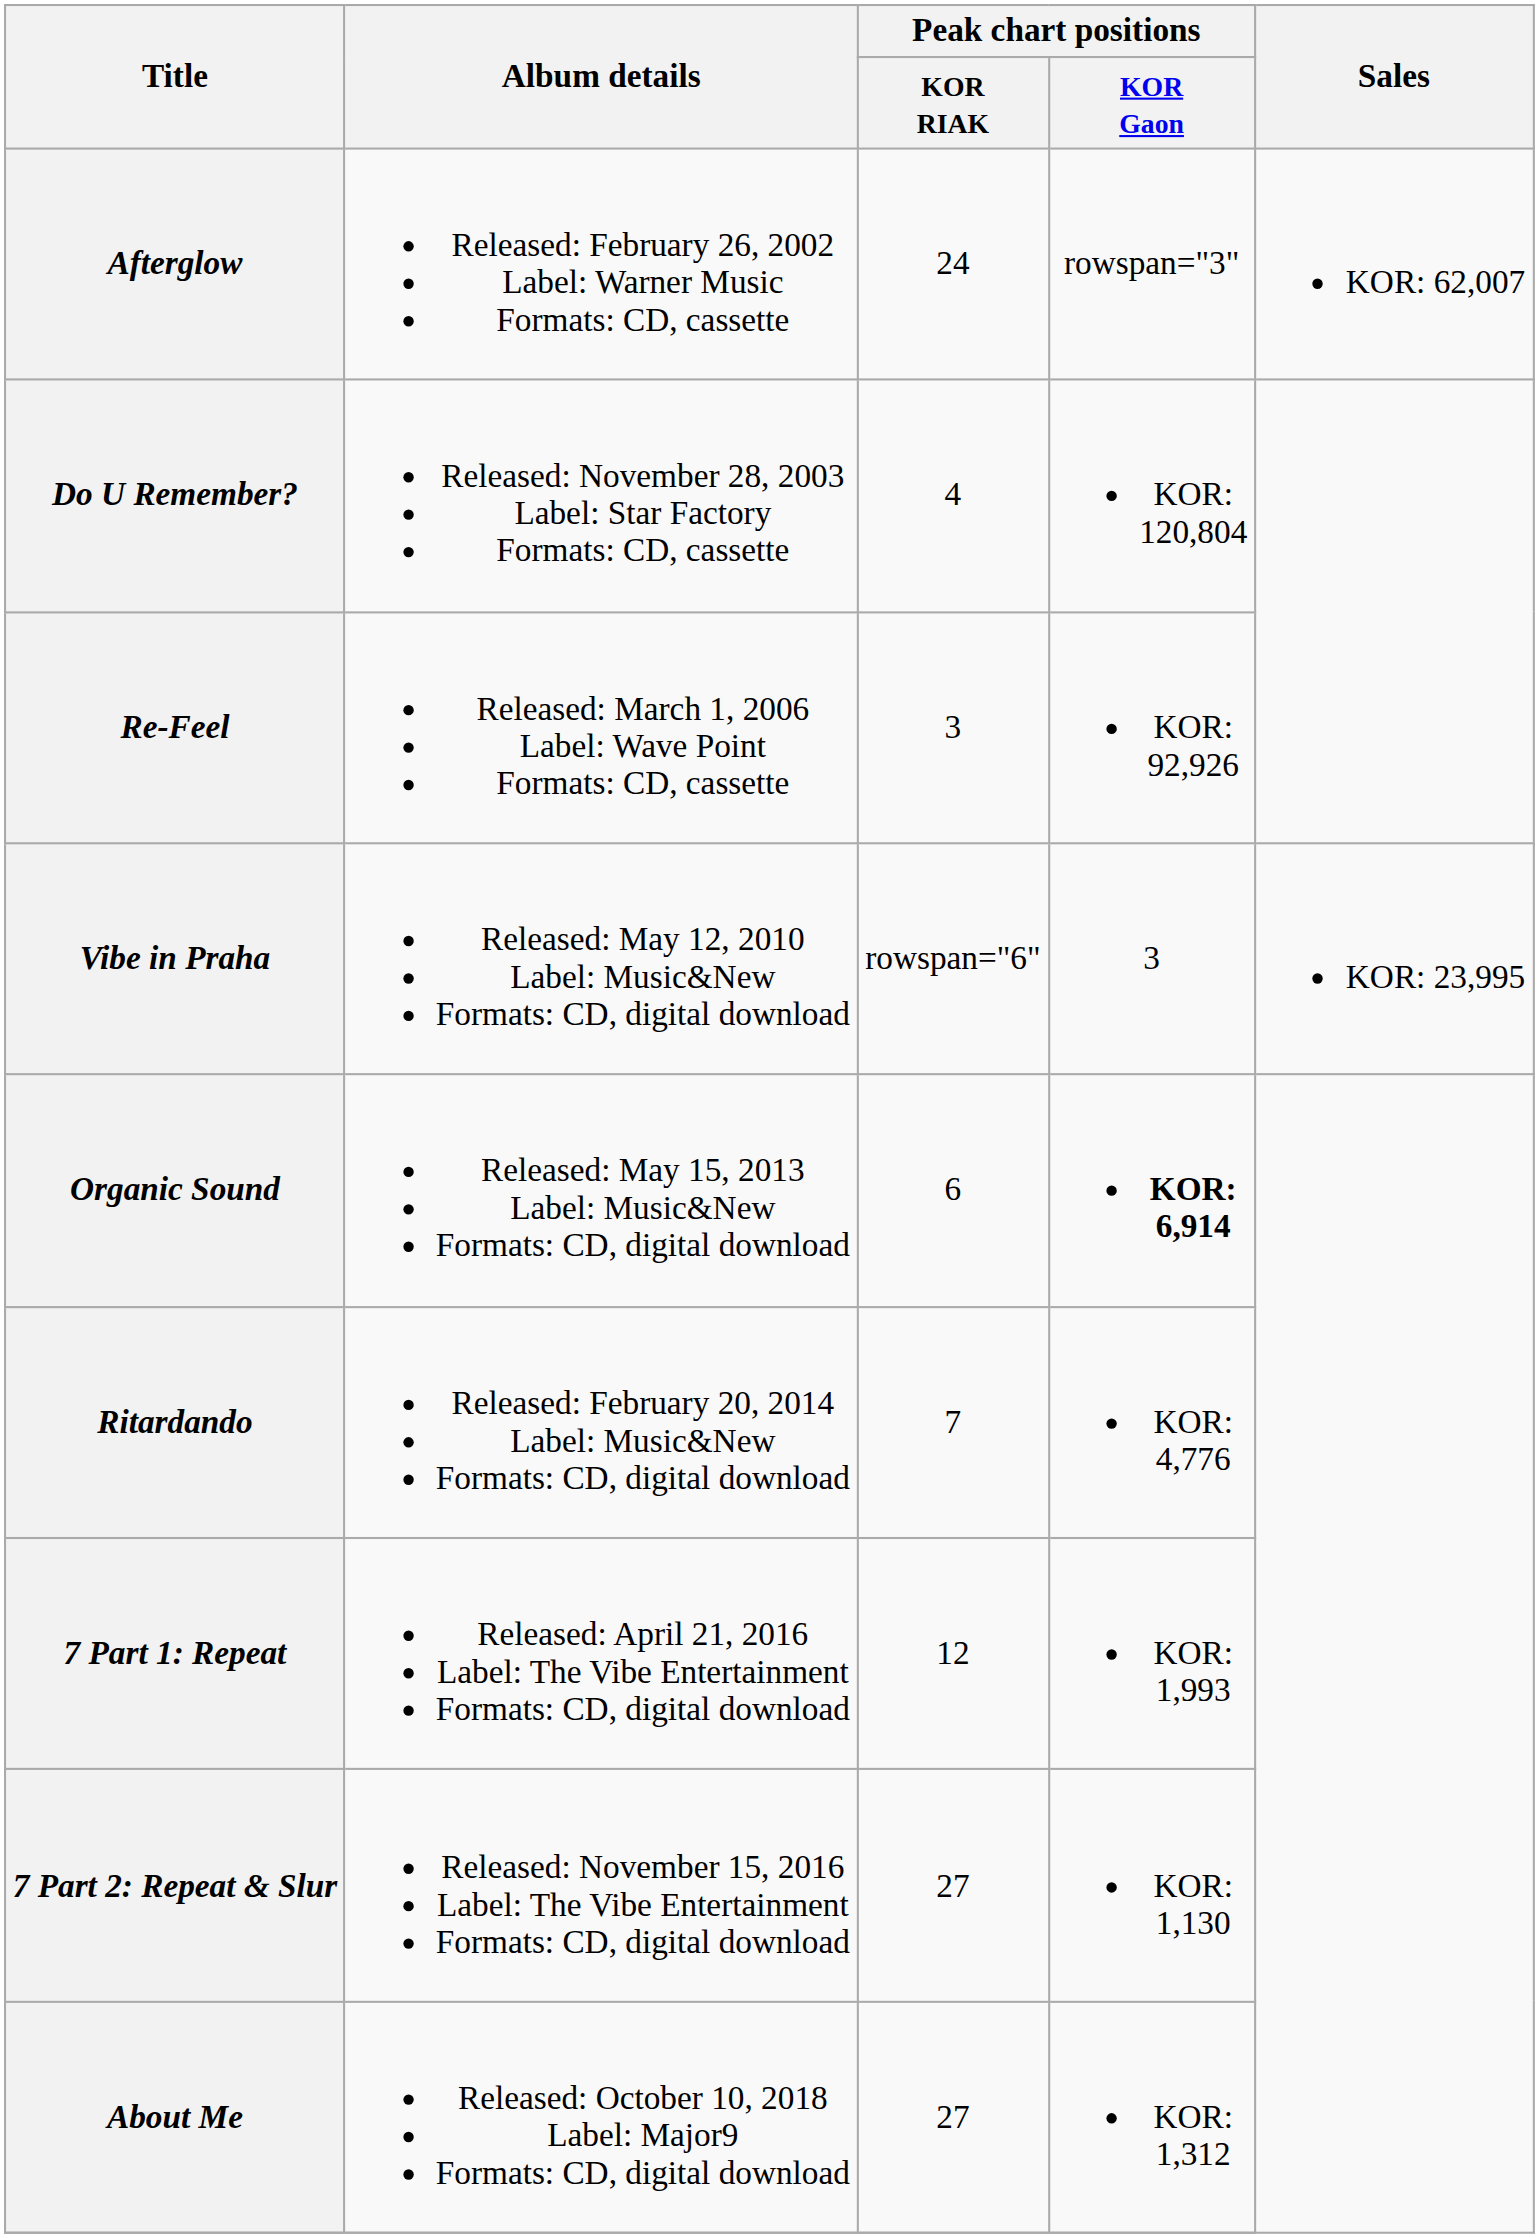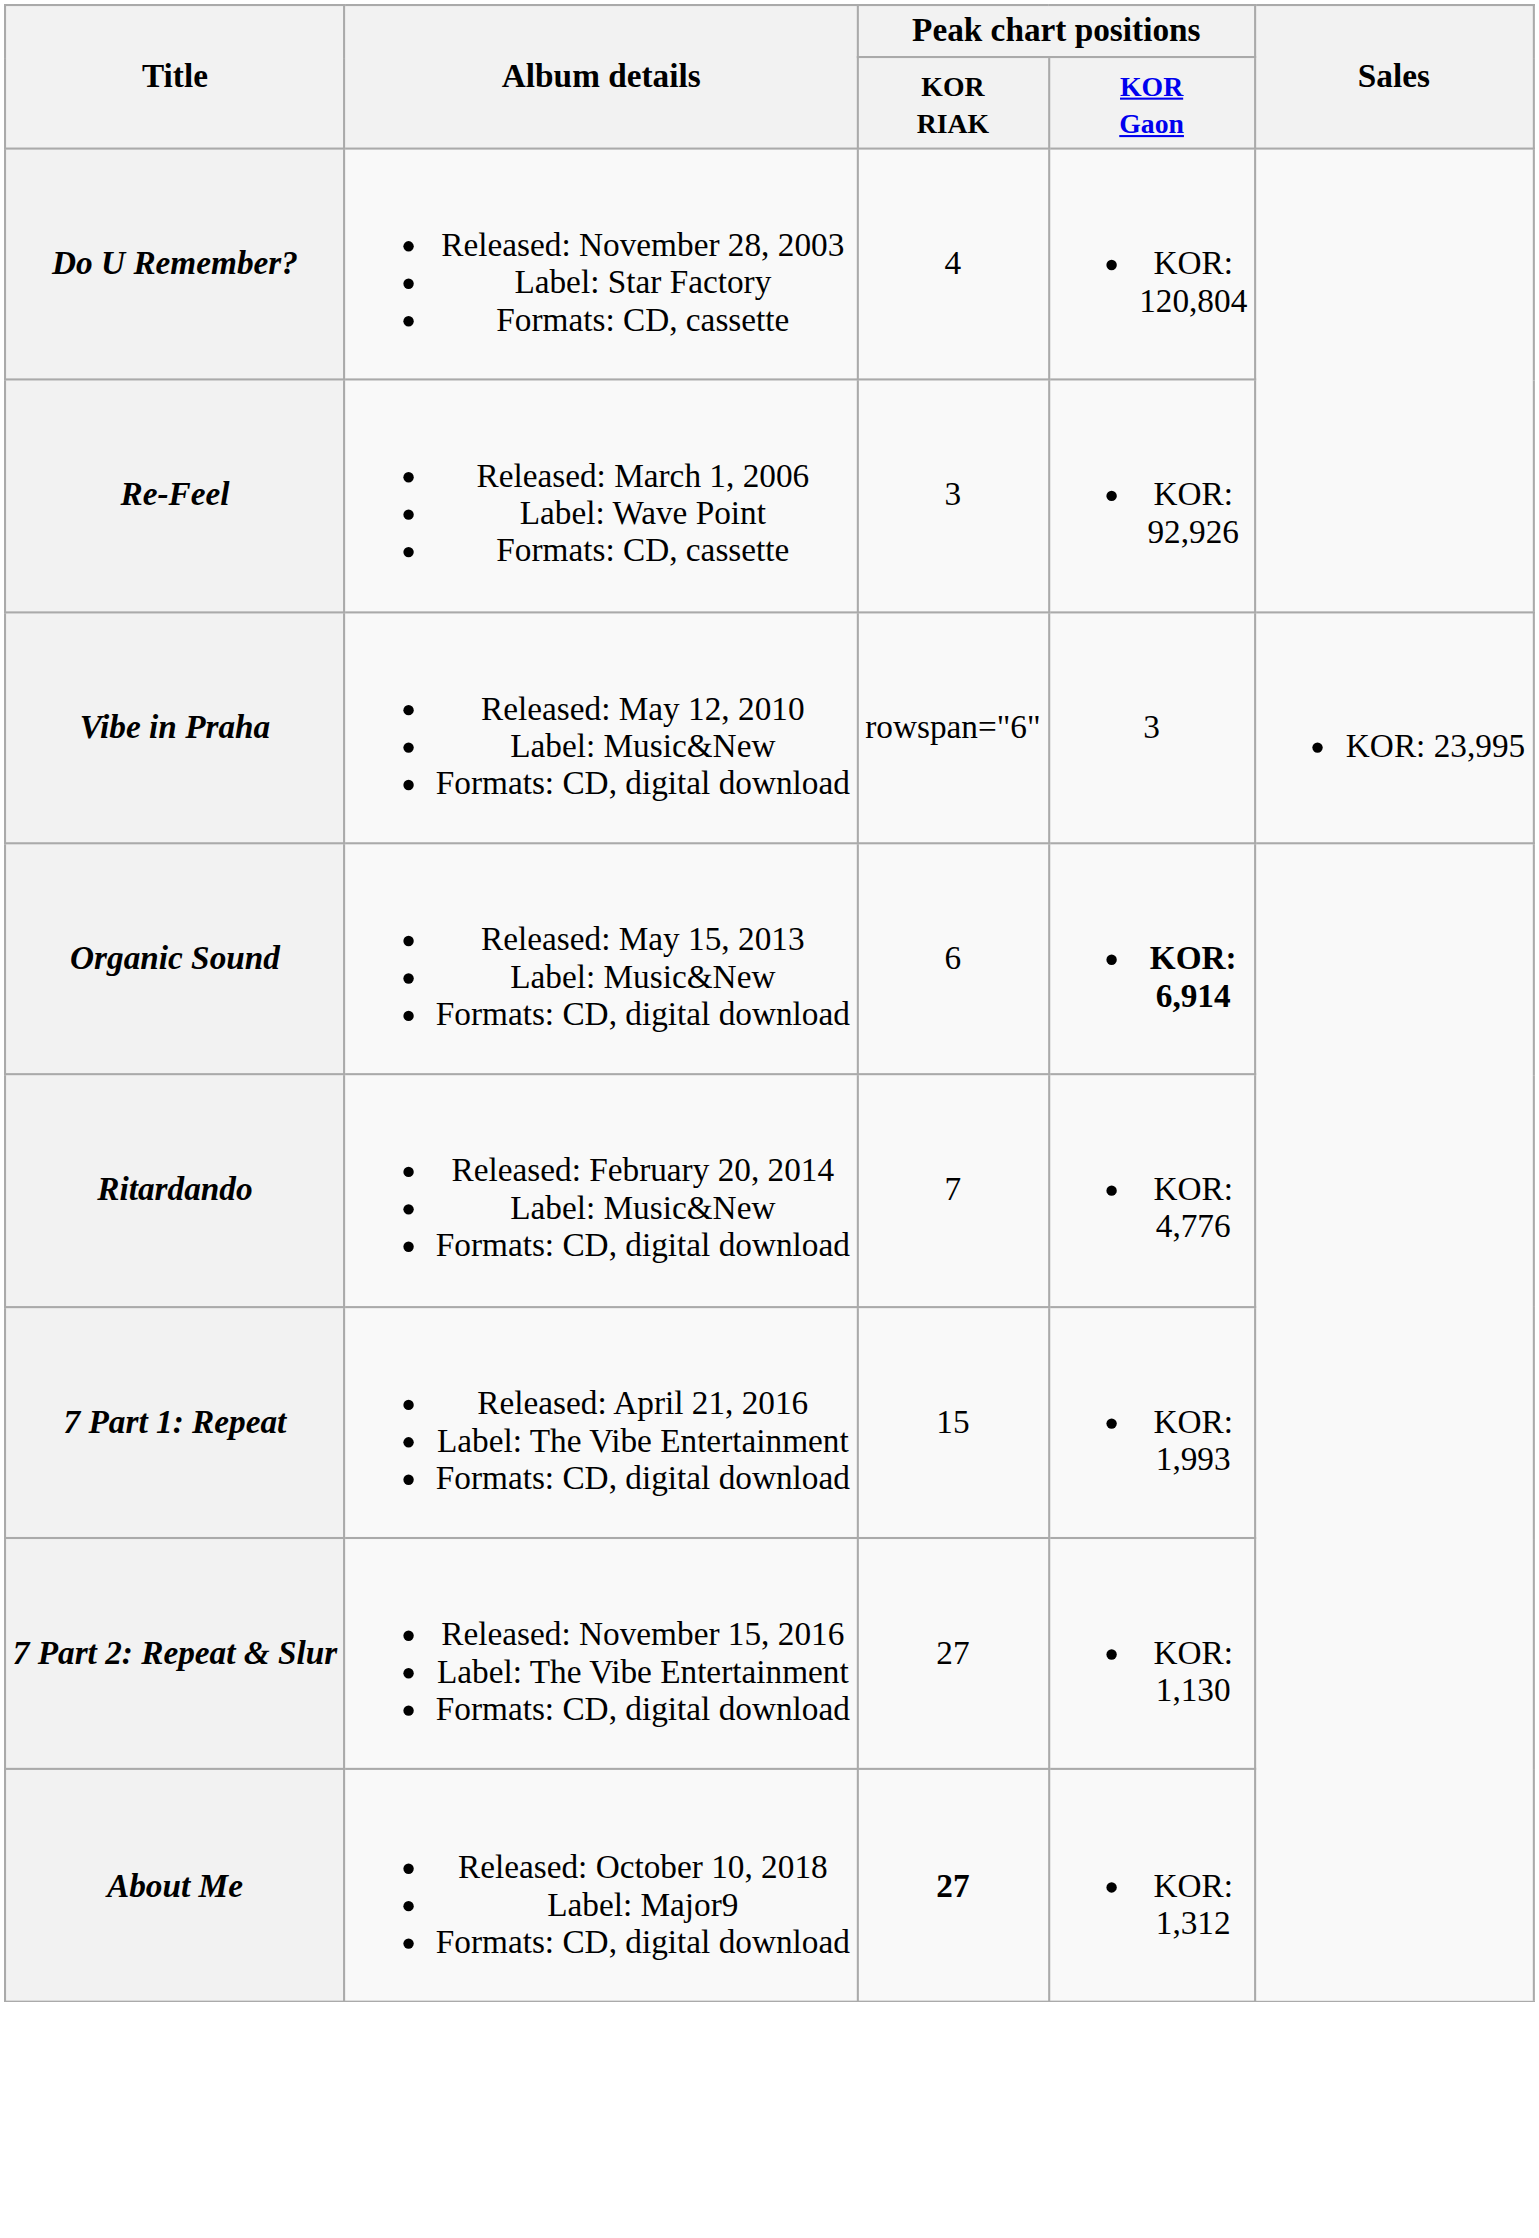- row: (175, 263)
(953, 1653) 12 -> (953, 1421) 15
(953, 2116) normal -> (953, 1884) bold
